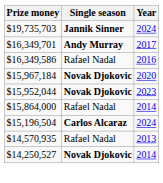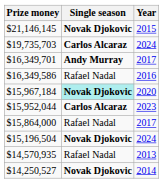+ row: (31, 29)
(94, 29) Jannik Sinner -> (95, 44) Carlos Alcaraz
(98, 76) no background -> (98, 91) paleturquoise background
(98, 91) Novak Djokovic -> (95, 107) Carlos Alcaraz
(146, 107) 2014 -> (146, 123) 2017
(95, 123) Carlos Alcaraz -> (98, 139) Novak Djokovic
